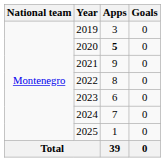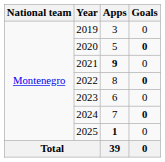(115, 47) bold -> (115, 47) normal
(145, 47) normal -> (145, 47) bold
(115, 64) normal -> (115, 64) bold
(145, 81) normal -> (145, 81) bold
(145, 115) normal -> (145, 115) bold
(115, 132) normal -> (115, 132) bold
